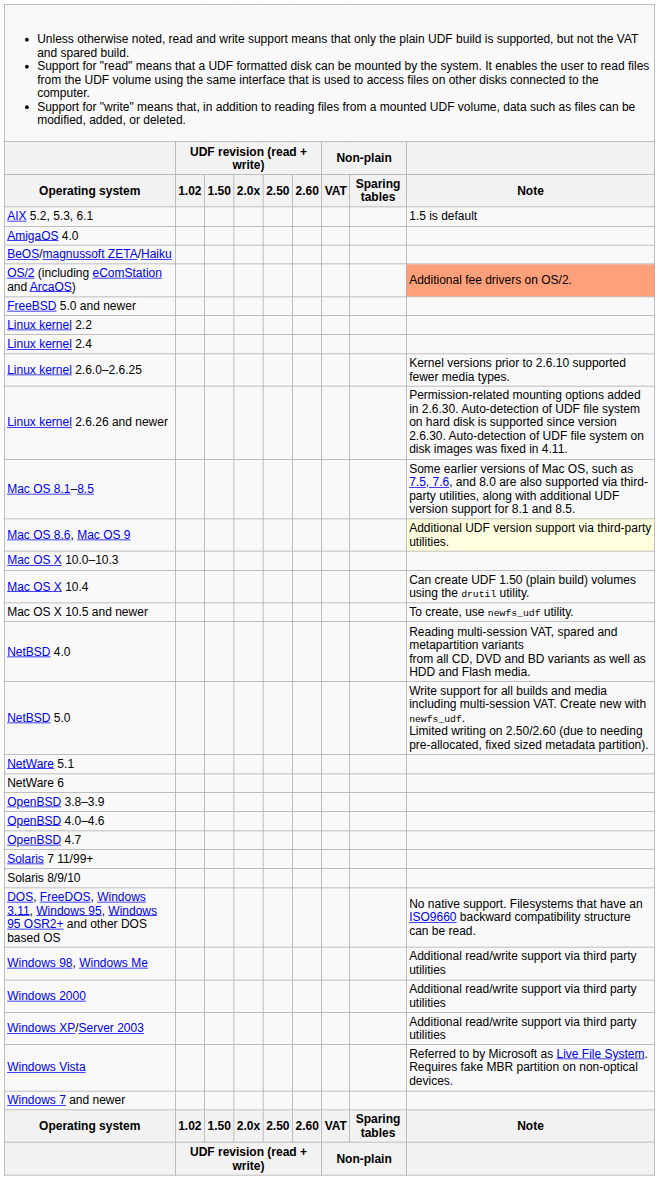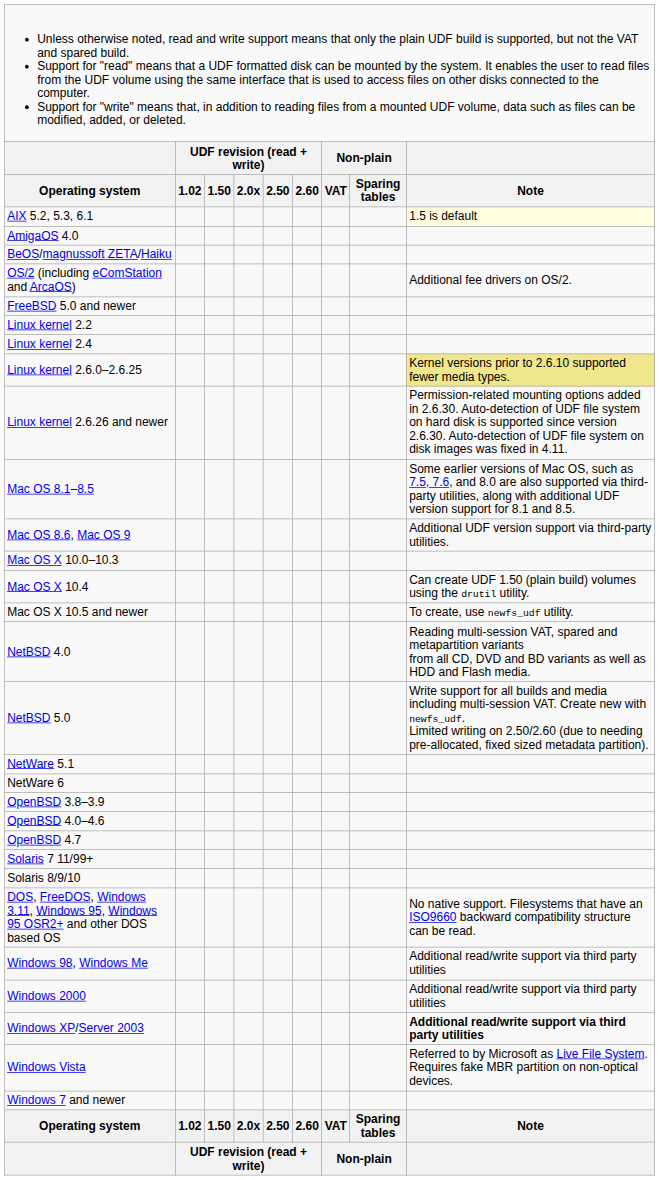(443, 216) no background -> (443, 216) lightyellow background
(491, 280) lightsalmon background -> (491, 280) no background
(518, 370) no background -> (518, 370) khaki background
(530, 535) lightyellow background -> (530, 535) no background
(523, 1028) normal -> (517, 1028) bold
